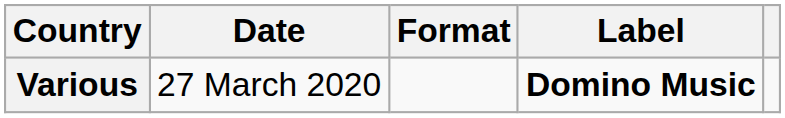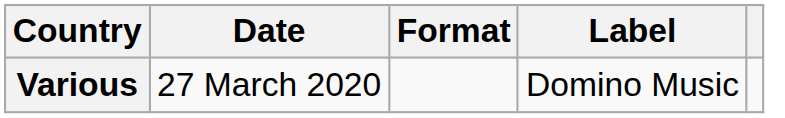(641, 84) bold -> (633, 84) normal
